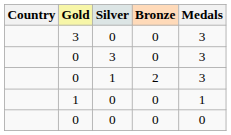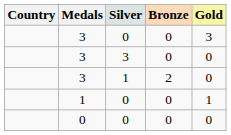columns swapped: (76, 15) <-> (202, 15)
